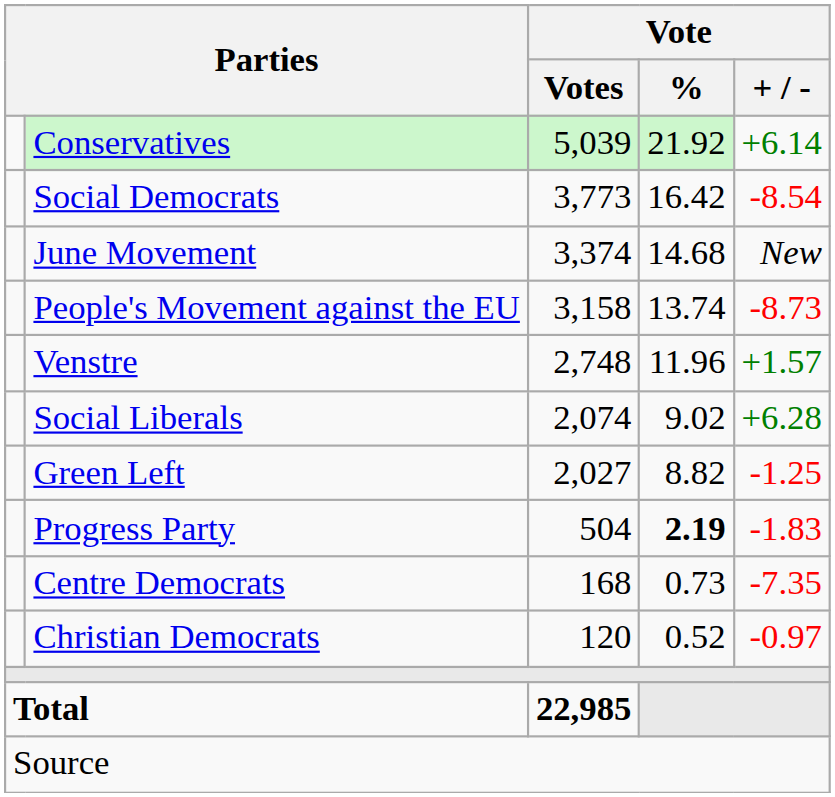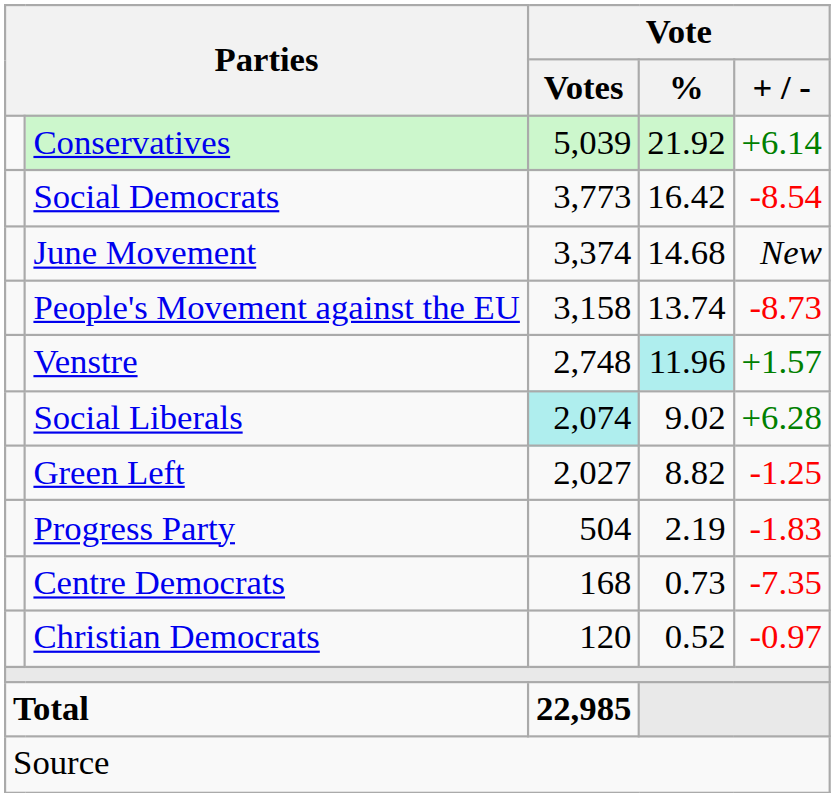(687, 362) no background -> (687, 362) paleturquoise background
(592, 417) no background -> (592, 417) paleturquoise background
(695, 527) bold -> (695, 527) normal
